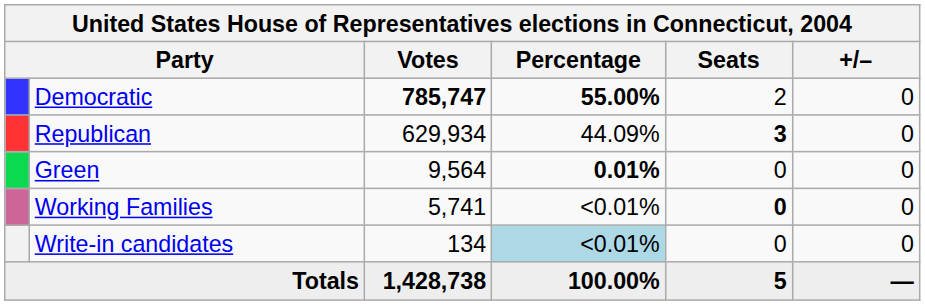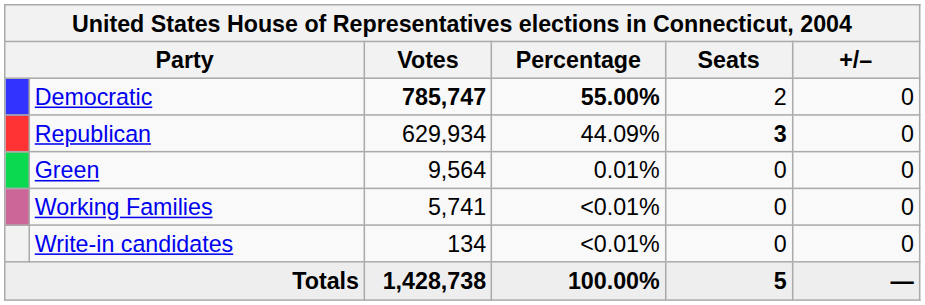(627, 171) bold -> (627, 171) normal
(780, 207) bold -> (780, 207) normal
(620, 244) lightblue background -> (620, 244) no background
